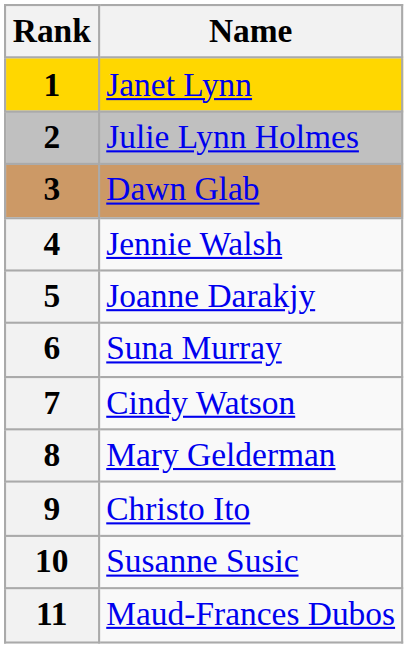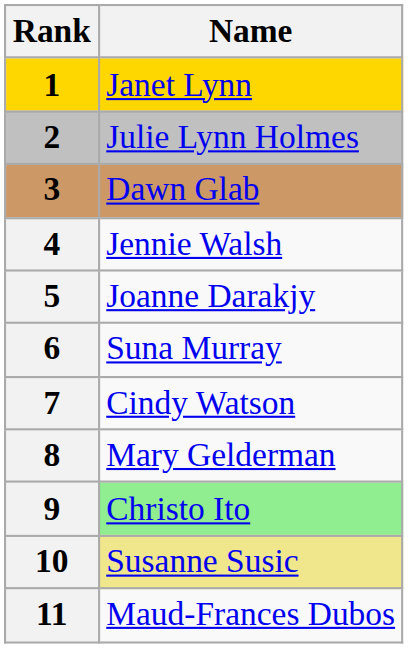(178, 508) no background -> (178, 508) lightgreen background
(202, 561) no background -> (202, 561) khaki background
